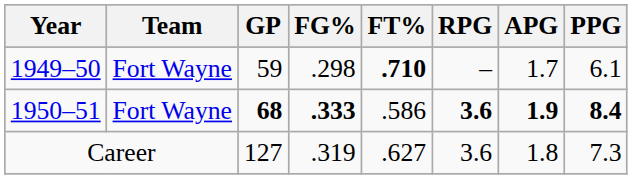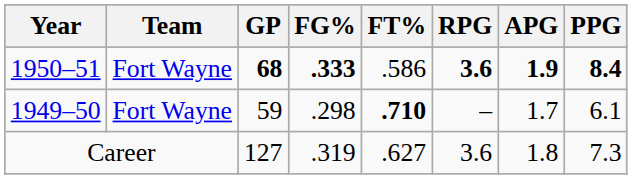rows swapped: (56, 68) <-> (56, 110)
